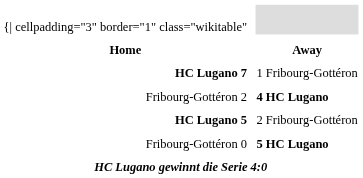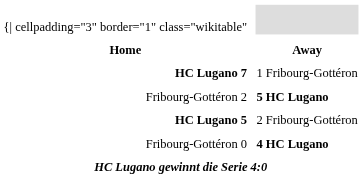(293, 96) 4 HC Lugano -> (293, 96) 5 HC Lugano
(293, 143) 5 HC Lugano -> (293, 143) 4 HC Lugano
